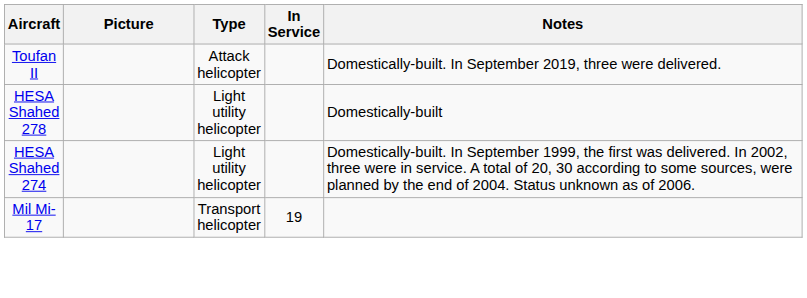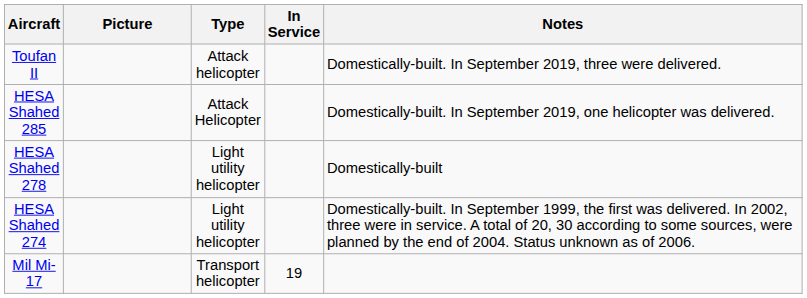+ row: (34, 112)
